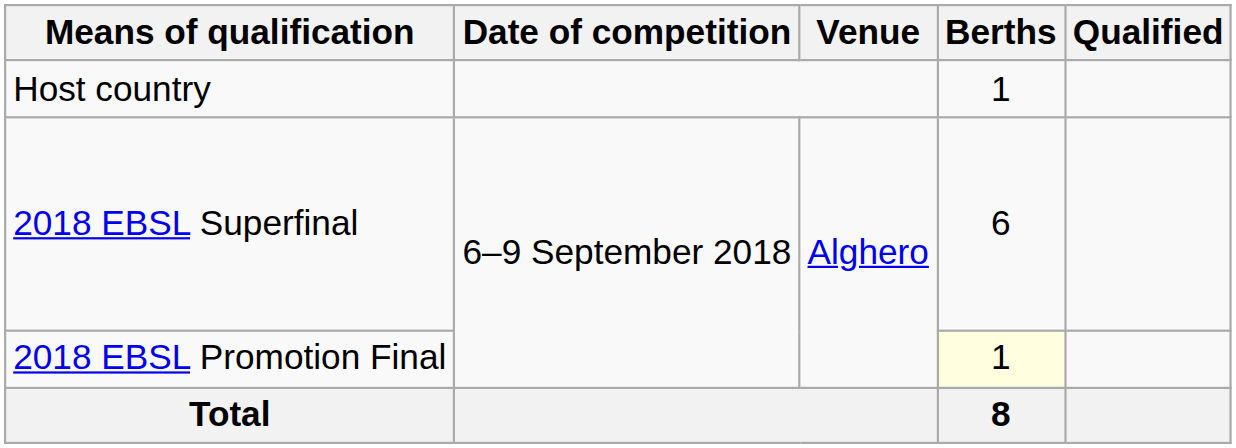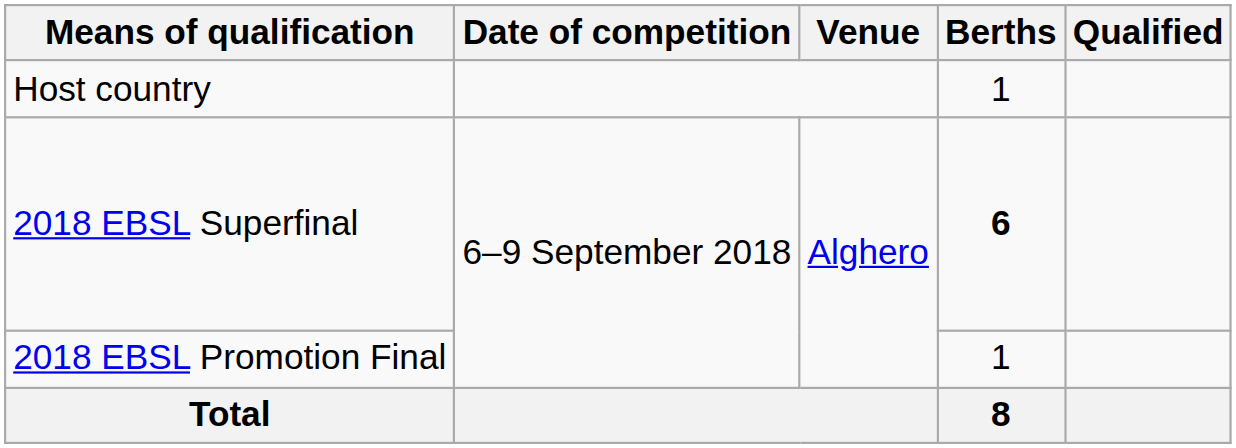(1001, 223) normal -> (1001, 223) bold
(1001, 358) lightyellow background -> (1001, 358) no background
